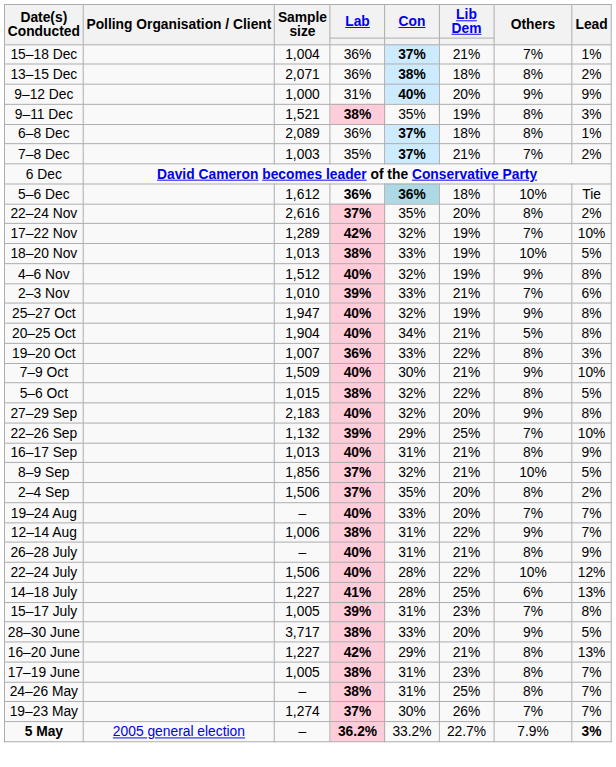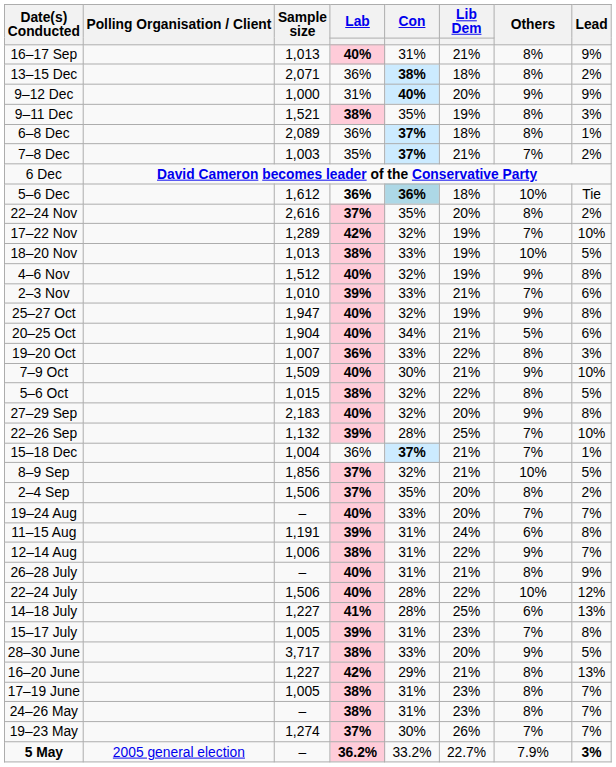rows swapped: (44, 55) <-> (44, 453)
(592, 334) 8% -> (592, 334) 6%
(412, 433) 29% -> (412, 433) 28%
+ row: (44, 533)
(466, 692) 25% -> (466, 712) 23%
